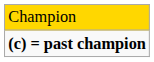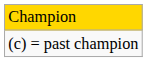(77, 43) bold -> (73, 43) normal
